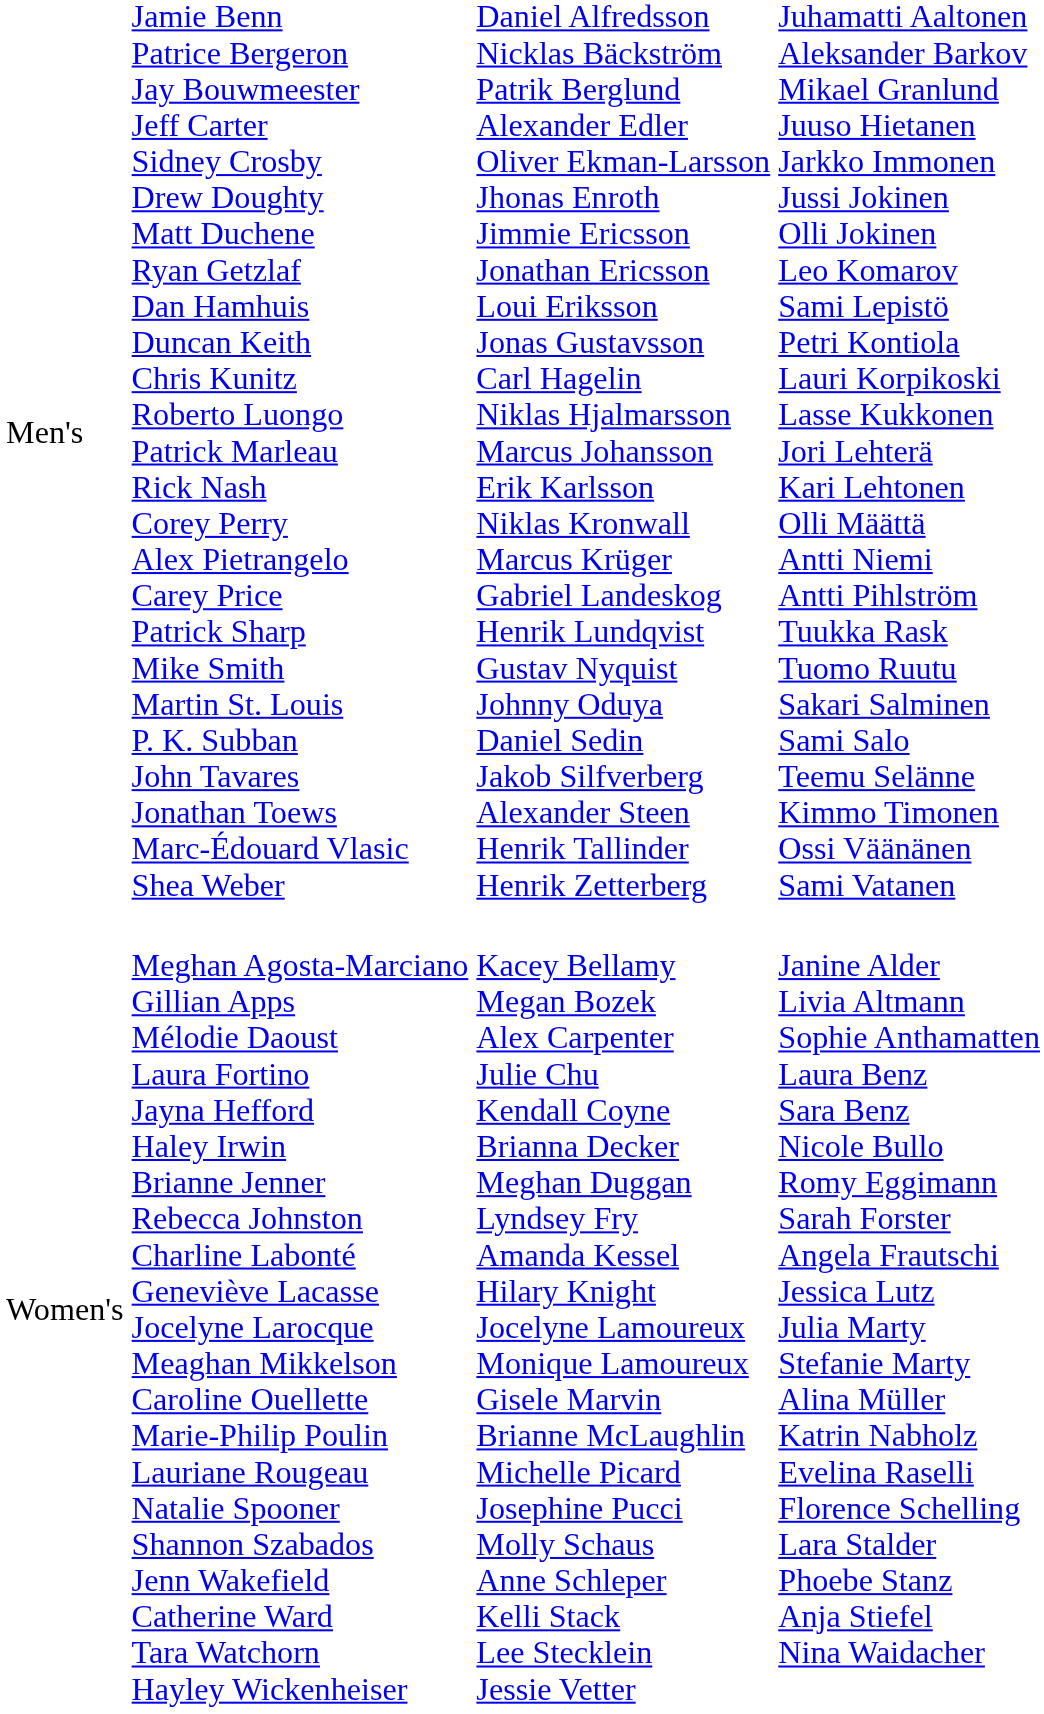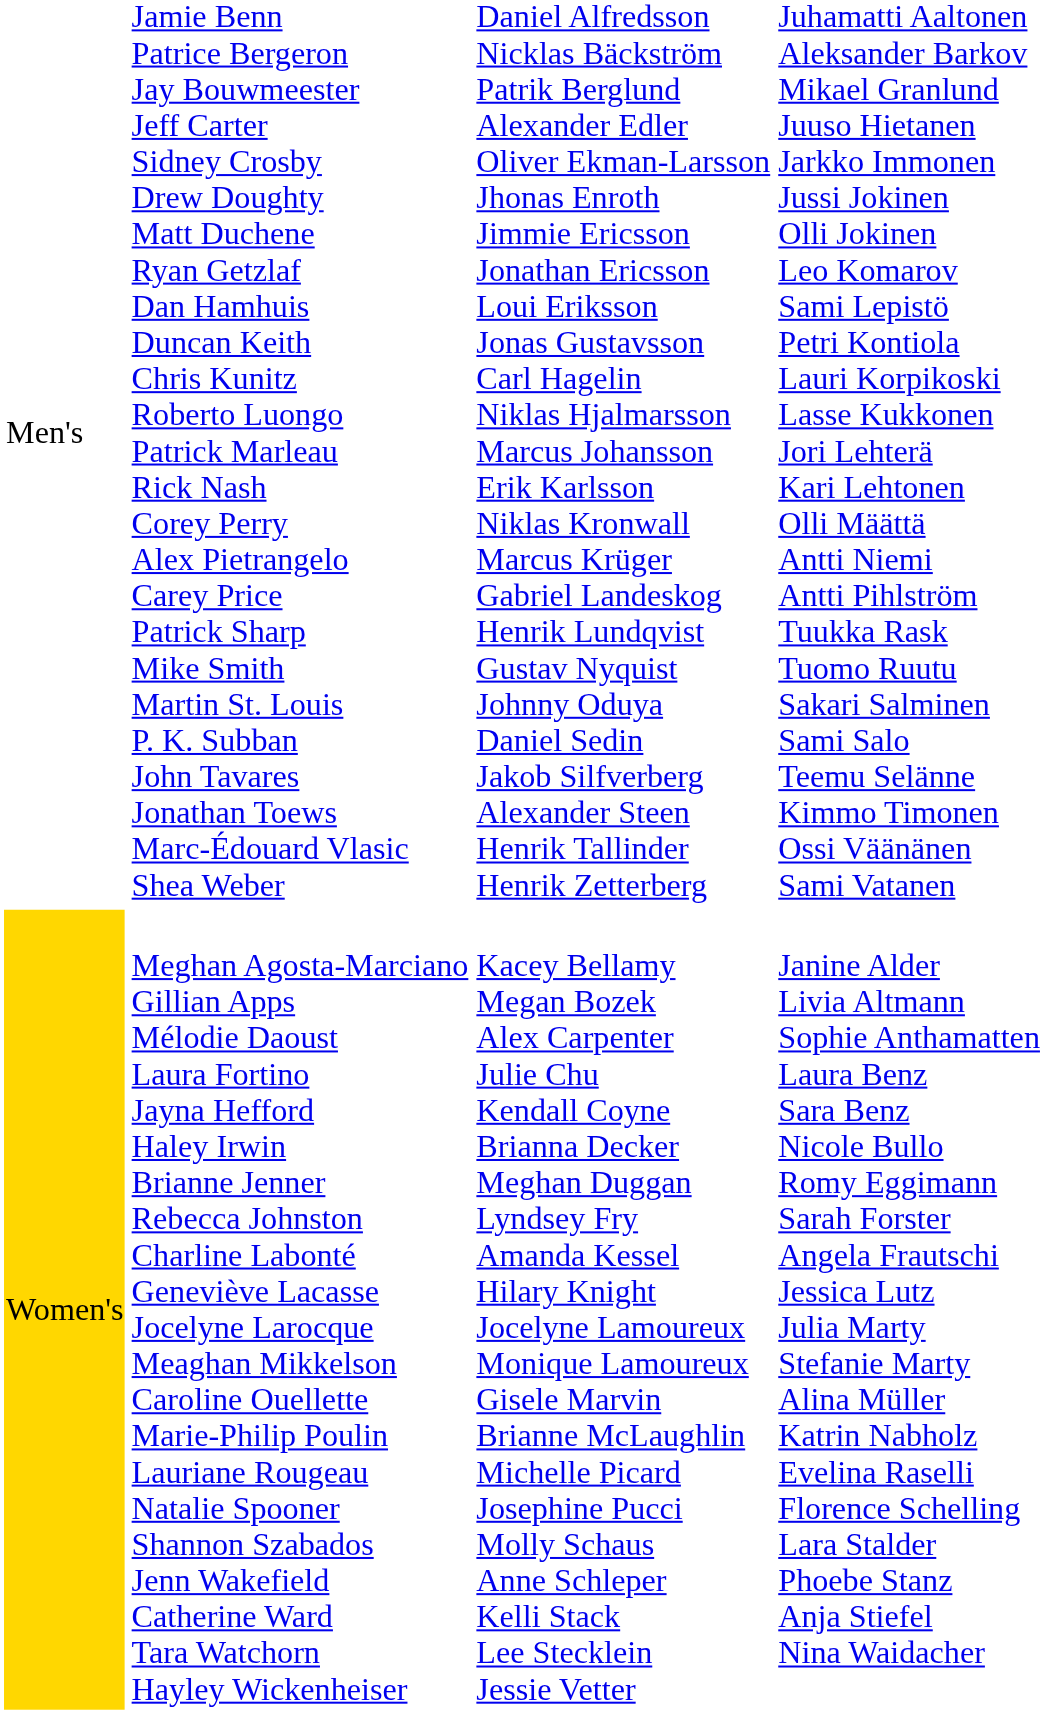(65, 1309) no background -> (65, 1309) gold background
